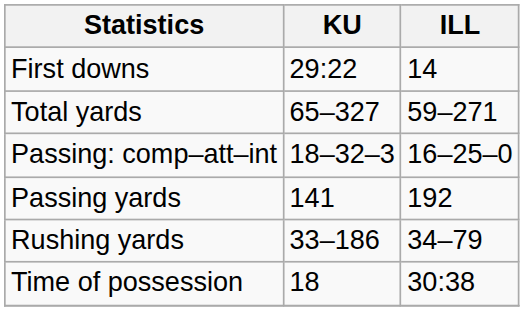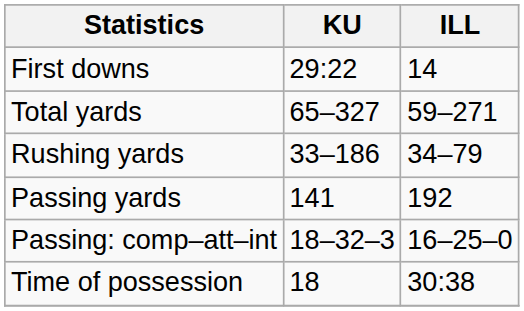rows swapped: (98, 240) <-> (144, 154)
